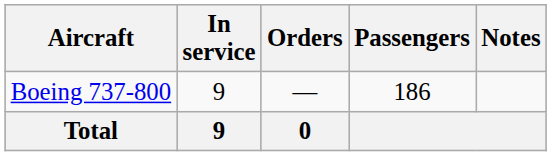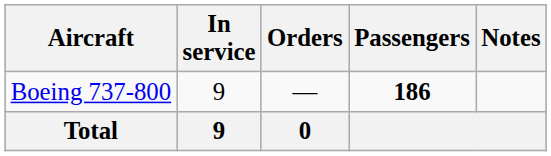(412, 91) normal -> (412, 91) bold
